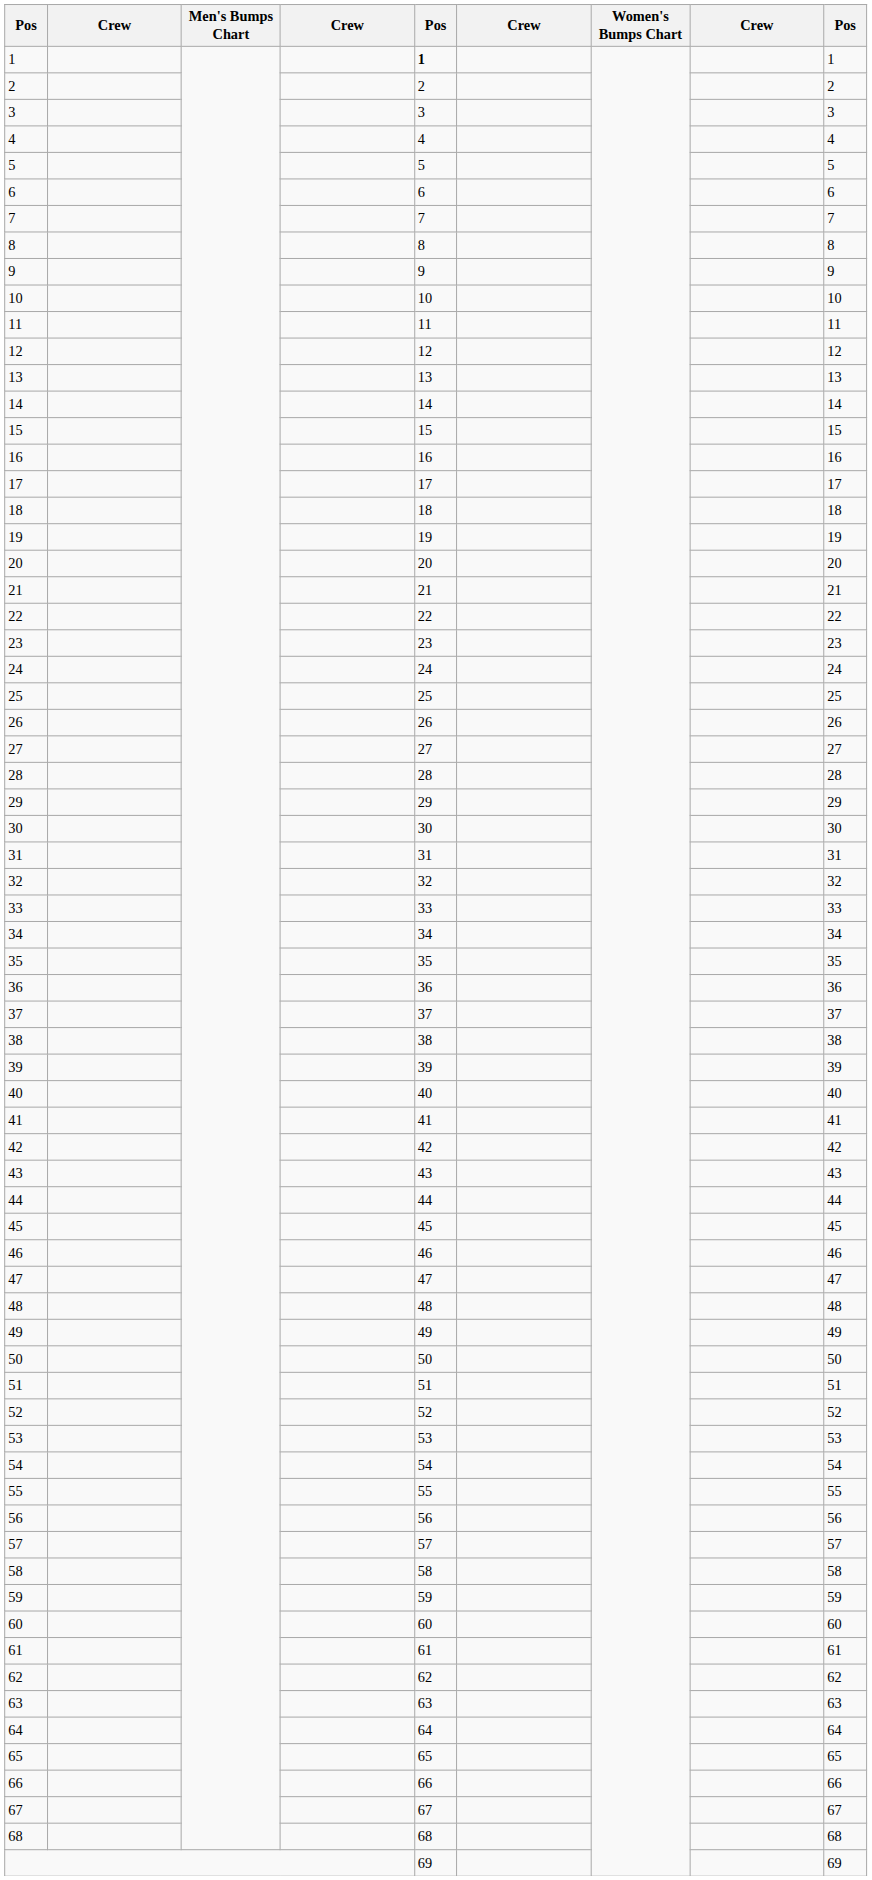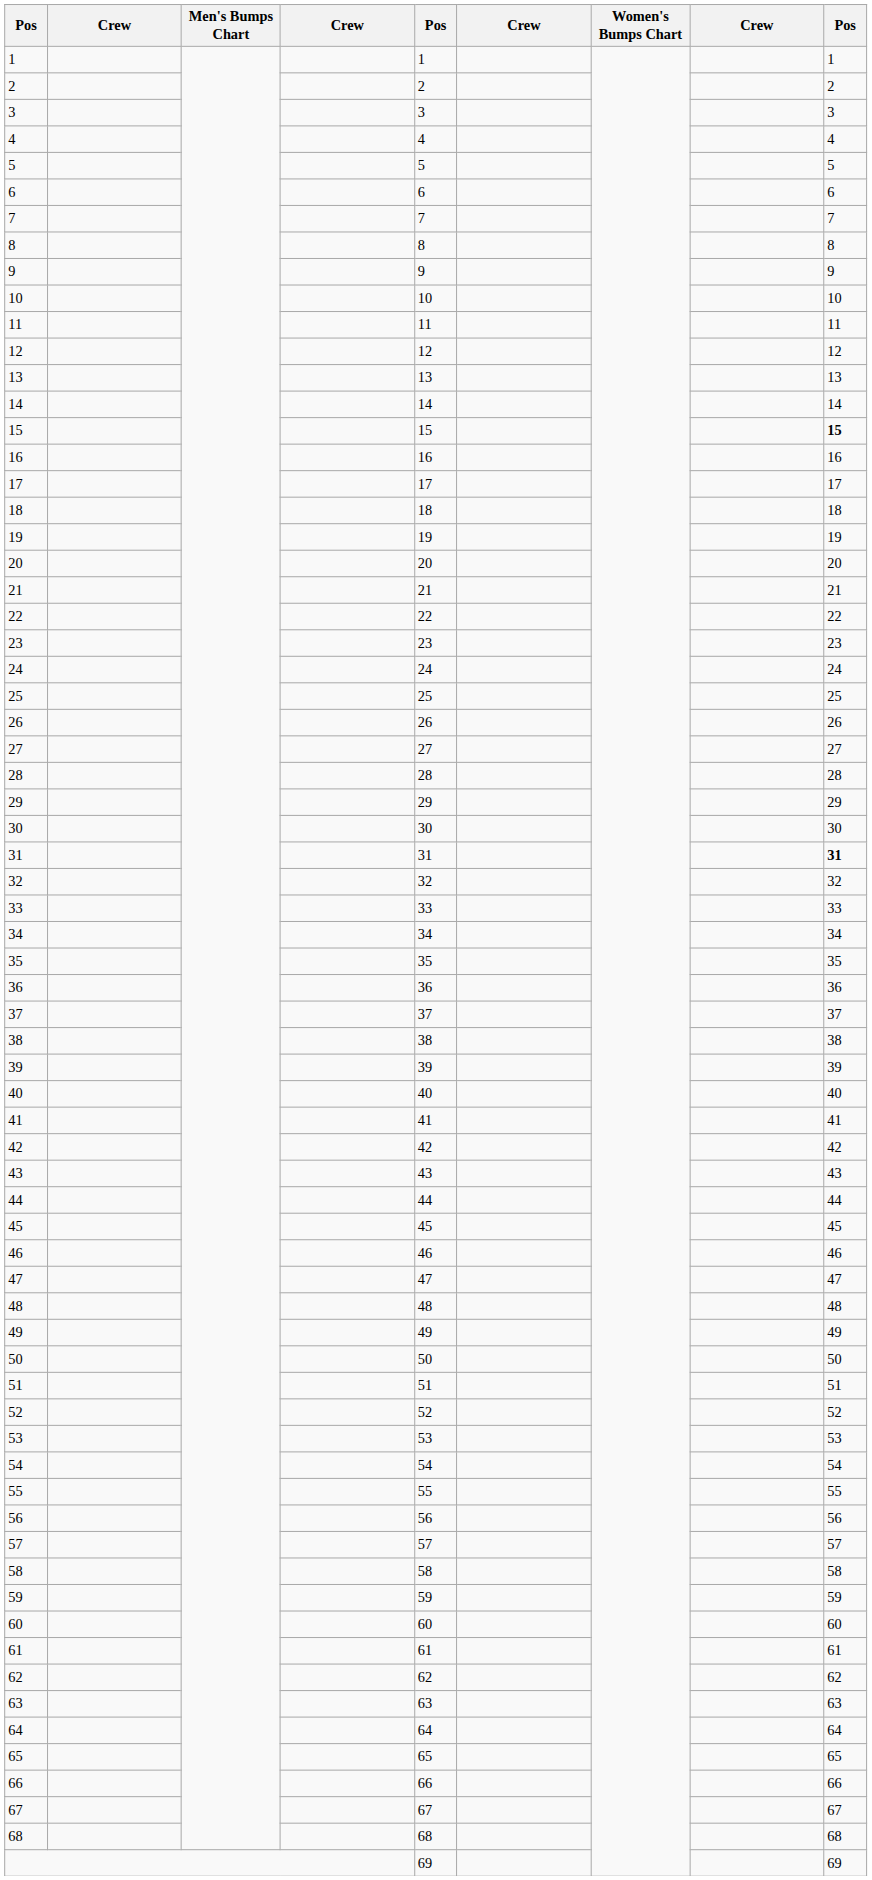(421, 59) bold -> (421, 59) normal
(834, 430) normal -> (834, 430) bold
(834, 854) normal -> (834, 854) bold
